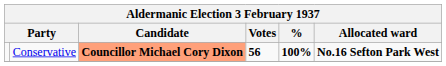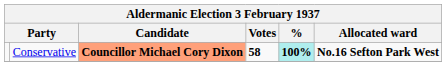(254, 52) 56 -> (254, 52) 58
(297, 52) no background -> (297, 52) paleturquoise background
